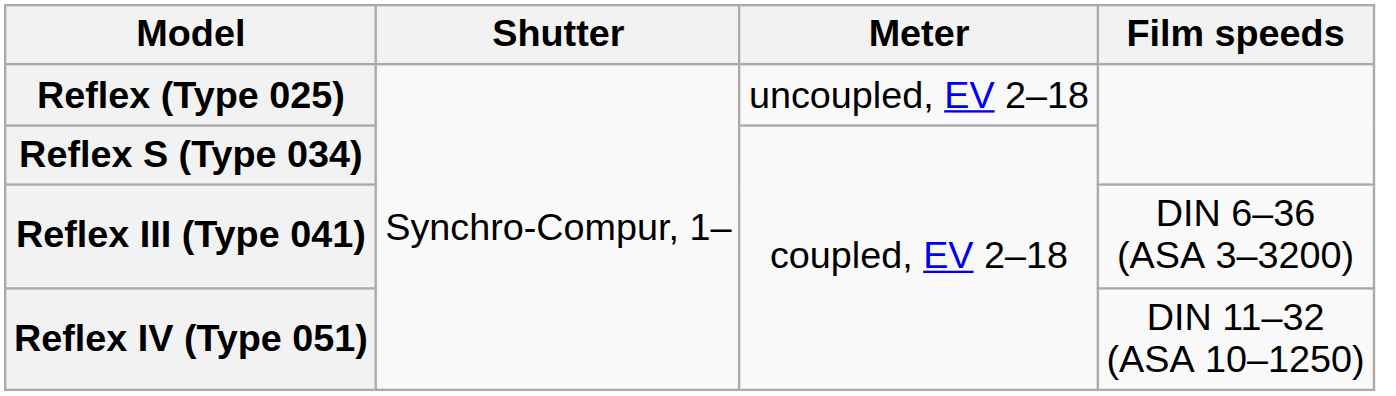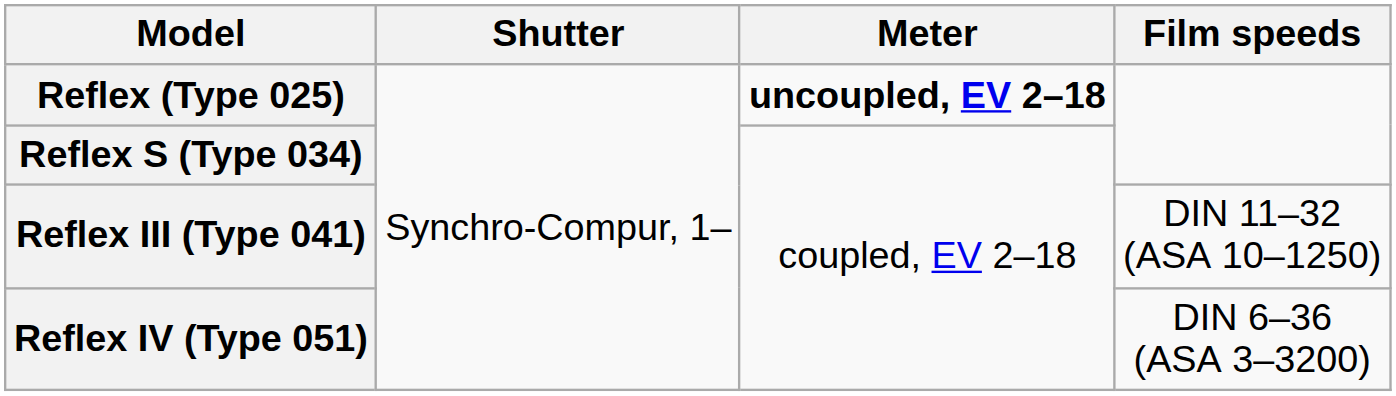(919, 94) normal -> (927, 94) bold
(1236, 235) DIN 6–36 (ASA 3–3200) -> (1252, 235) DIN 11–32 (ASA 10–1250)
(1236, 337) DIN 11–32 (ASA 10–1250) -> (1252, 337) DIN 6–36 (ASA 3–3200)
